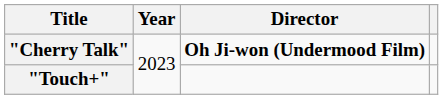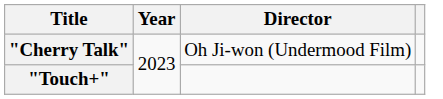(305, 49) bold -> (298, 49) normal
